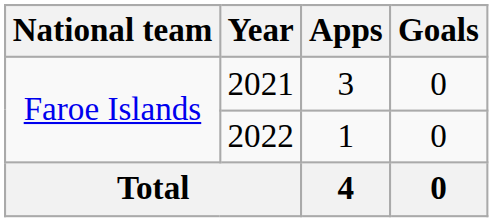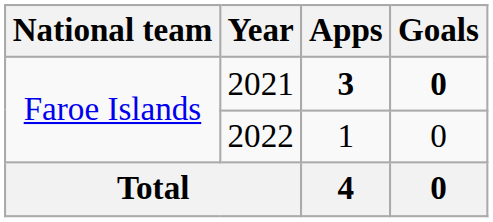(346, 83) normal -> (346, 83) bold
(438, 83) normal -> (438, 83) bold
